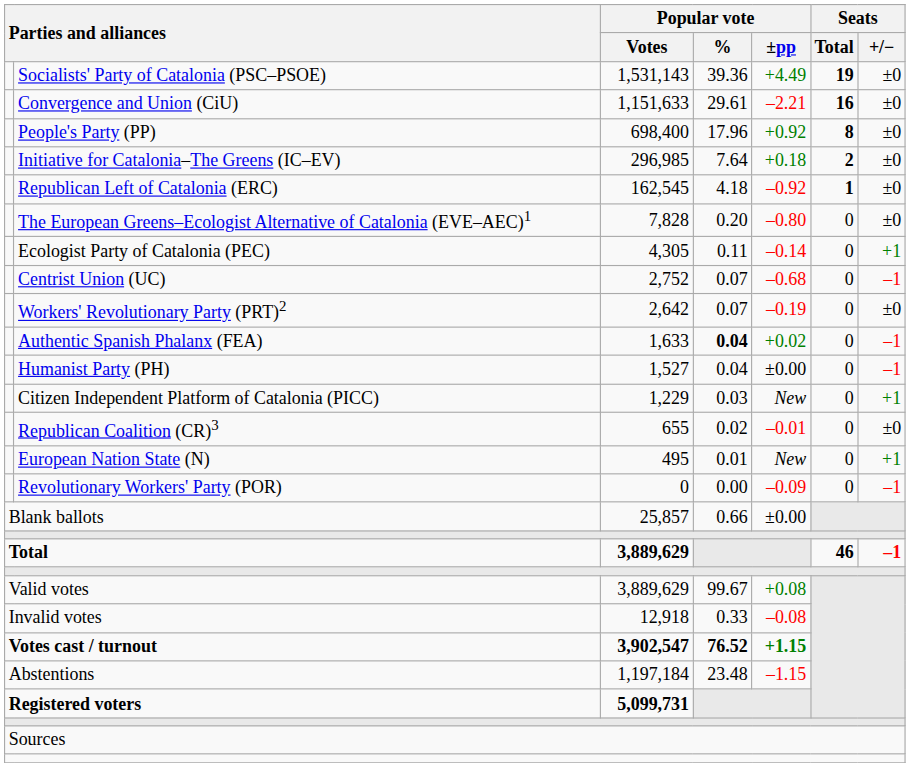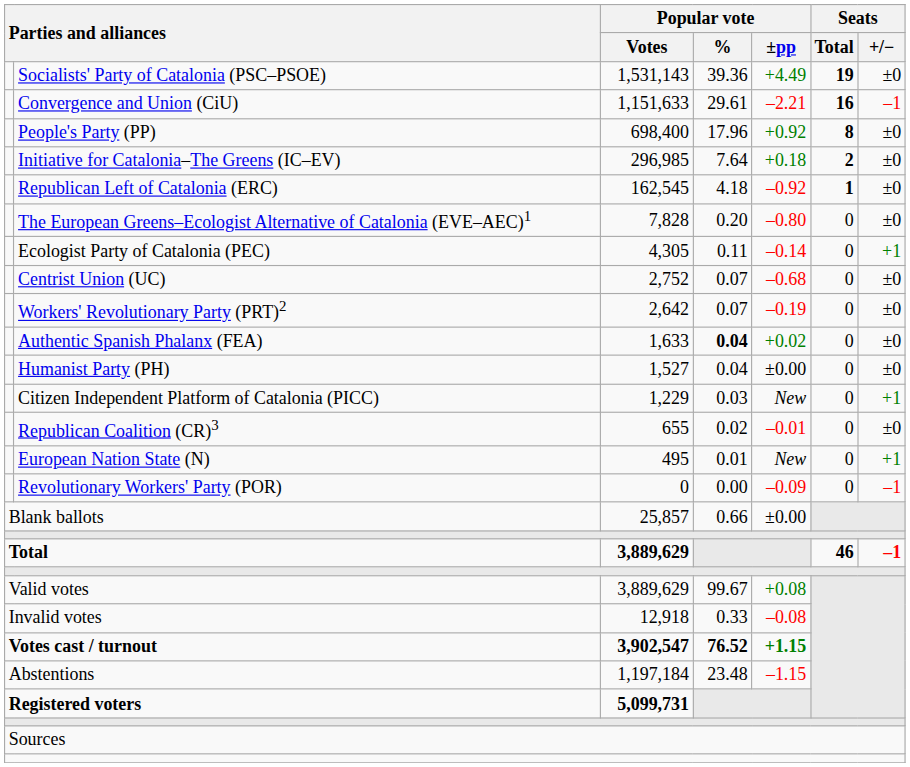(892, 103) ±0 -> (892, 103) –1
(892, 279) –1 -> (892, 279) ±0
(892, 341) –1 -> (892, 341) ±0
(892, 369) –1 -> (892, 369) ±0
